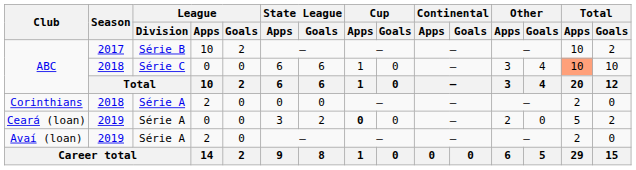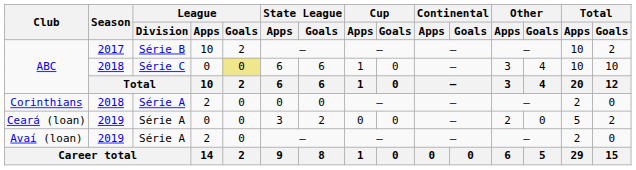(242, 67) no background -> (242, 67) khaki background
(577, 67) lightsalmon background -> (577, 67) no background
(360, 120) bold -> (360, 120) normal
